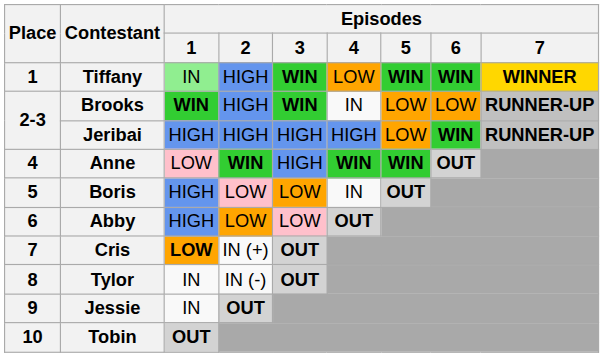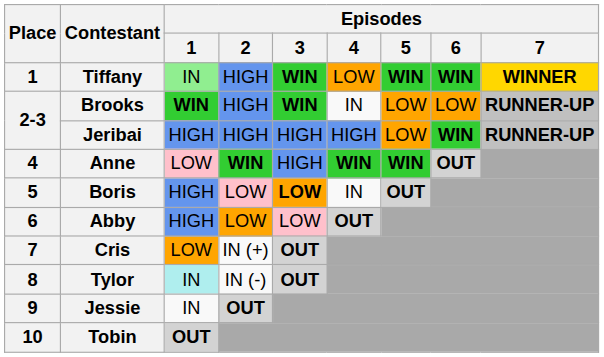(300, 192) normal -> (300, 192) bold
(191, 250) bold -> (191, 250) normal
(191, 279) no background -> (191, 279) paleturquoise background
